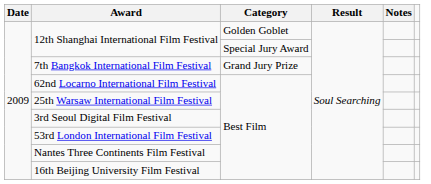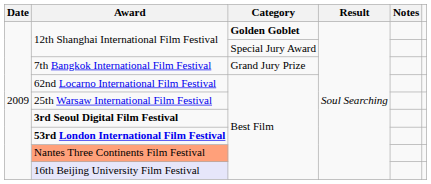(256, 30) normal -> (265, 30) bold
(103, 118) normal -> (106, 118) bold
(123, 135) normal -> (130, 135) bold
(120, 153) no background -> (120, 153) lightsalmon background
(117, 170) no background -> (117, 170) lavender background
